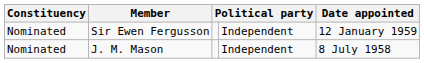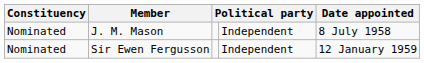rows swapped: (127, 49) <-> (150, 31)
